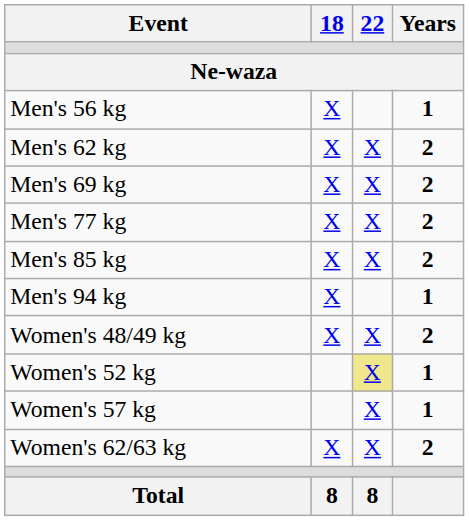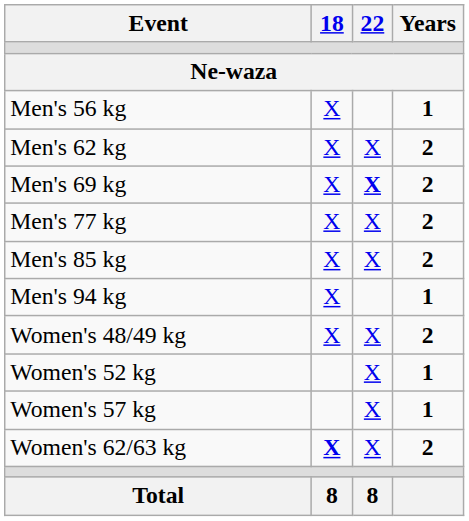(372, 184) normal -> (372, 184) bold
(372, 372) khaki background -> (372, 372) no background
(332, 447) normal -> (332, 447) bold
